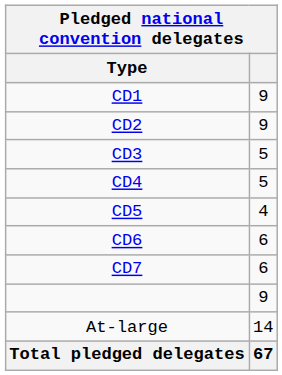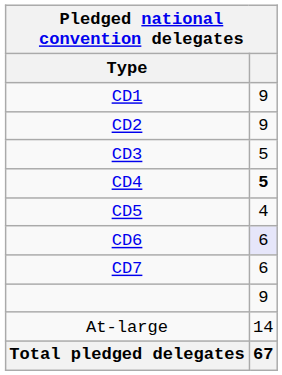(263, 183) normal -> (263, 183) bold
(263, 240) no background -> (263, 240) lavender background
